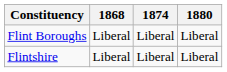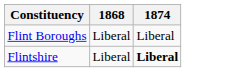- column: (199, 14)
(155, 56) normal -> (157, 56) bold
